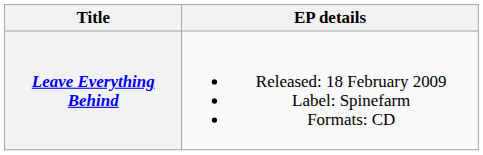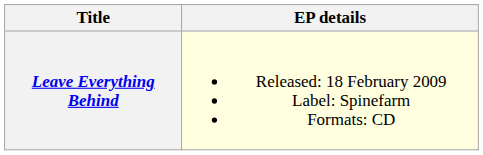(330, 100) no background -> (330, 100) lightyellow background
